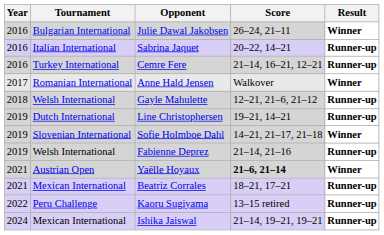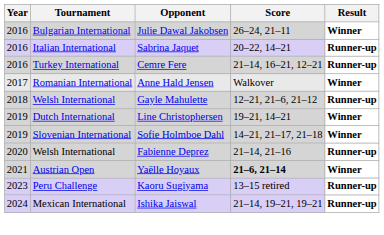(352, 117) Runner-up -> (344, 117) Winner
(17, 152) 2019 -> (17, 152) 2020
- row: (171, 186)
(17, 204) 2022 -> (17, 186) 2023
